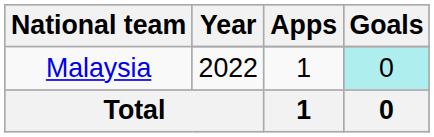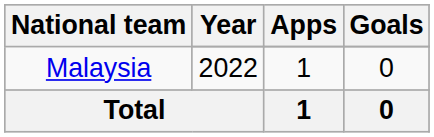(387, 68) paleturquoise background -> (387, 68) no background
